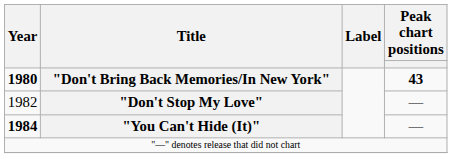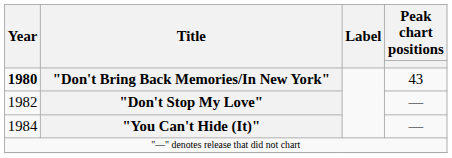(416, 79) bold -> (416, 79) normal
(23, 126) bold -> (23, 126) normal
